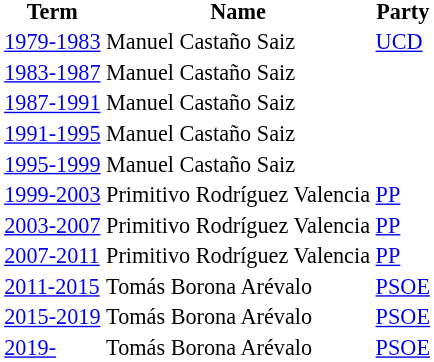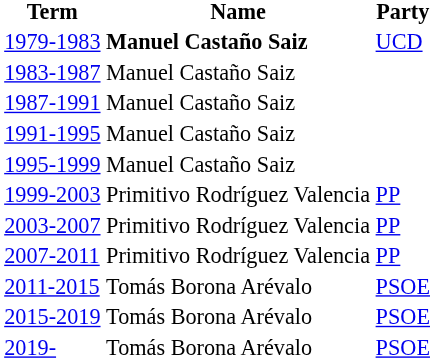(201, 42) normal -> (207, 42) bold
